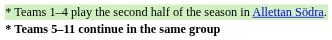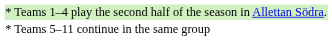(113, 29) bold -> (108, 29) normal
